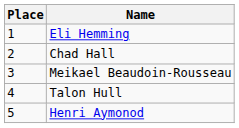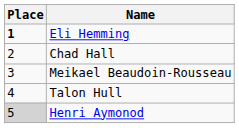(11, 34) normal -> (11, 34) bold
(11, 113) no background -> (11, 113) lightgrey background
